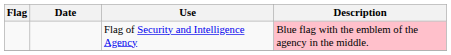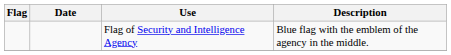(347, 36) pink background -> (347, 36) no background
